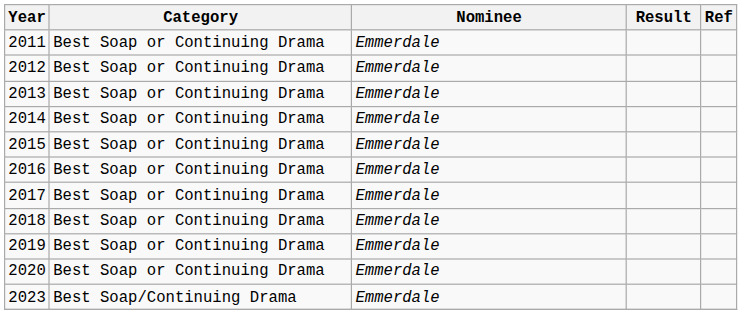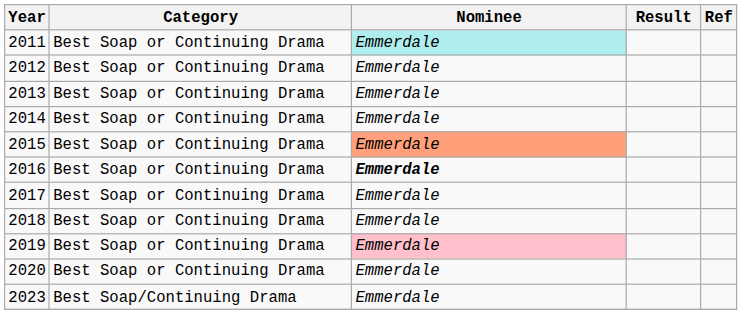(398, 43) no background -> (398, 43) paleturquoise background
(398, 144) no background -> (398, 144) lightsalmon background
(398, 170) normal -> (398, 170) bold
(398, 246) no background -> (398, 246) pink background
